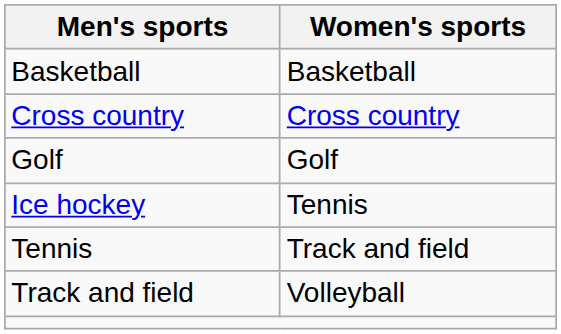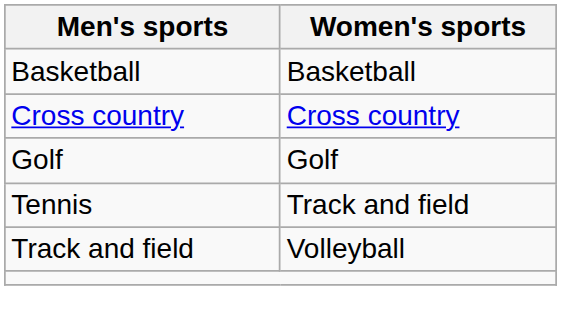- row: (78, 204)
